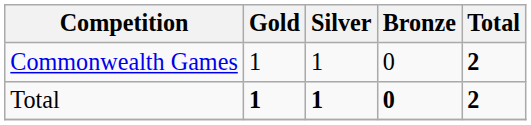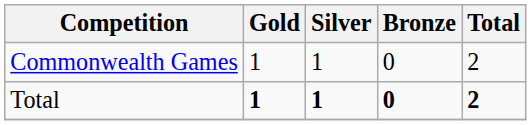(473, 61) bold -> (473, 61) normal
